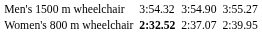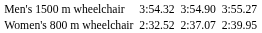(157, 25) bold -> (157, 25) normal
